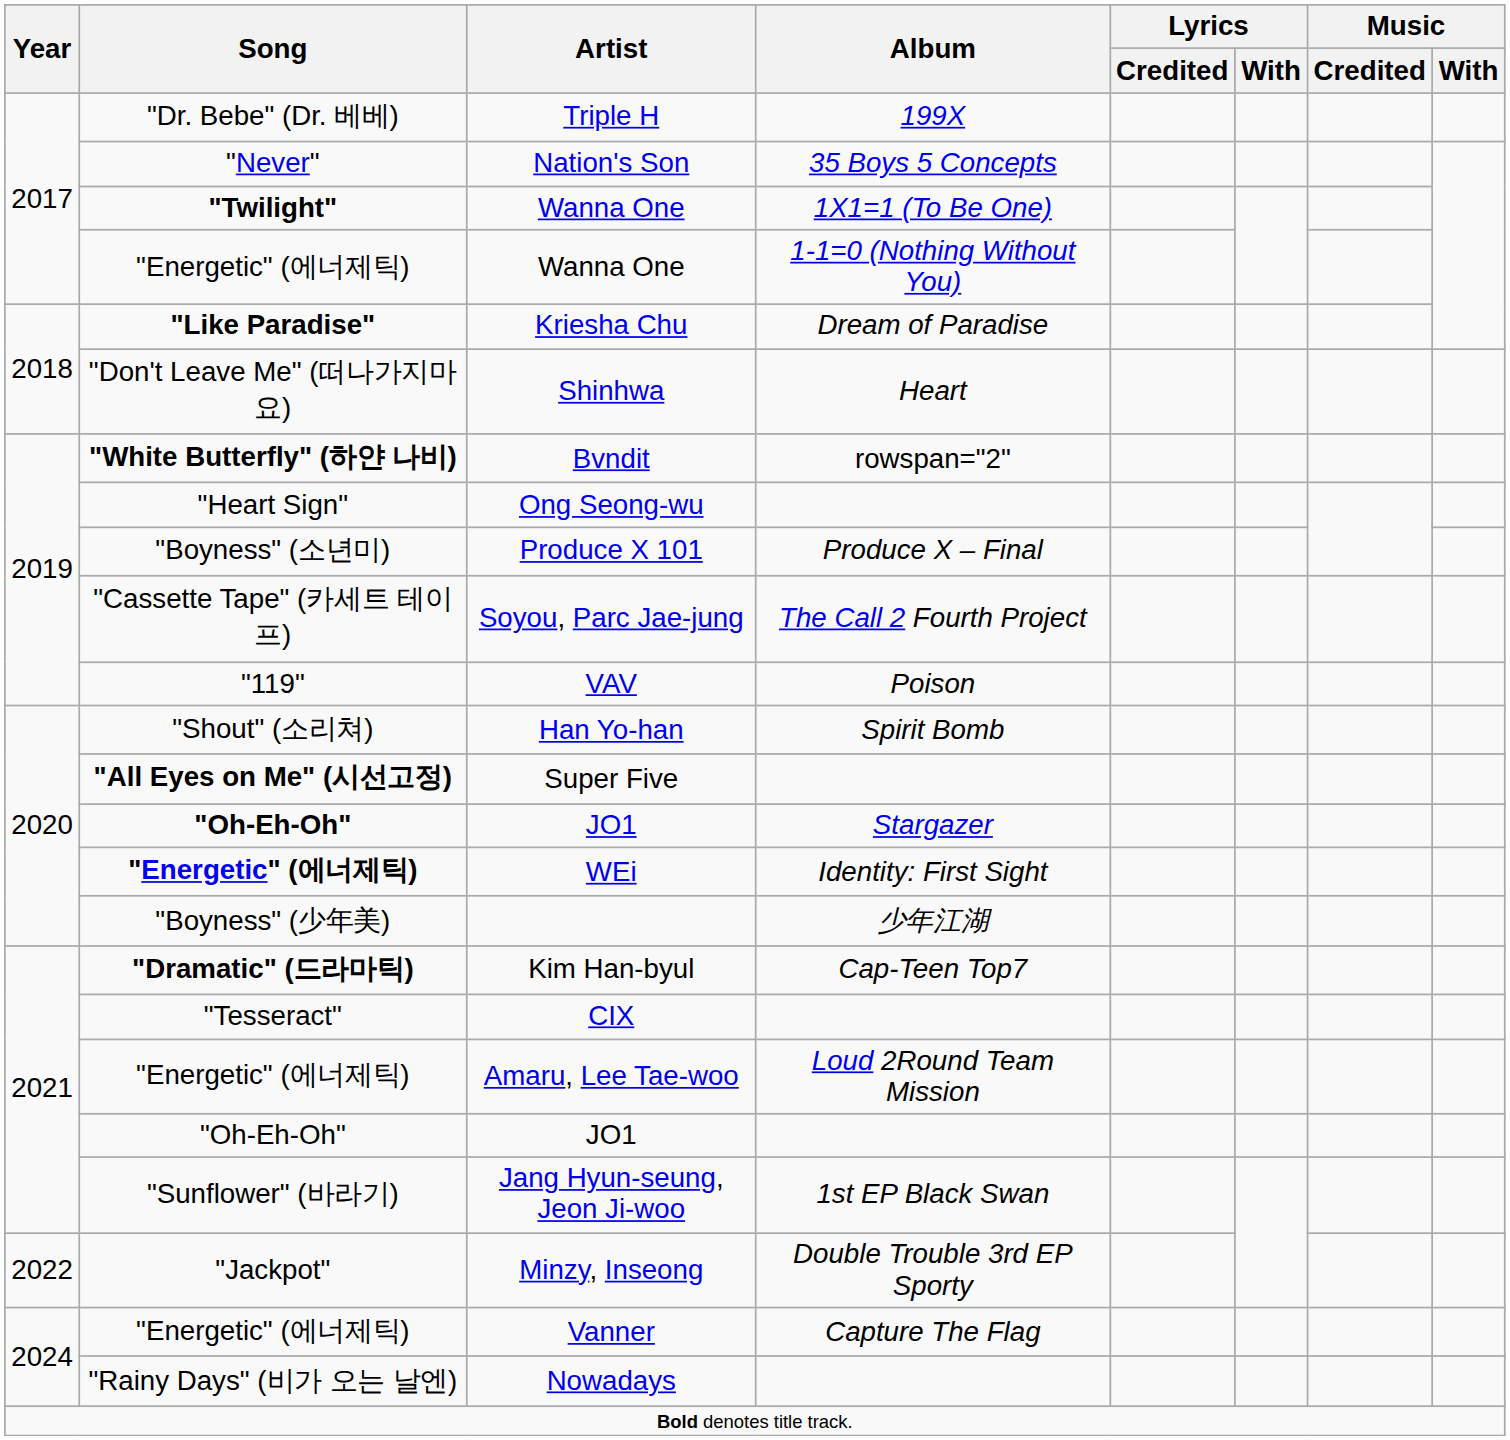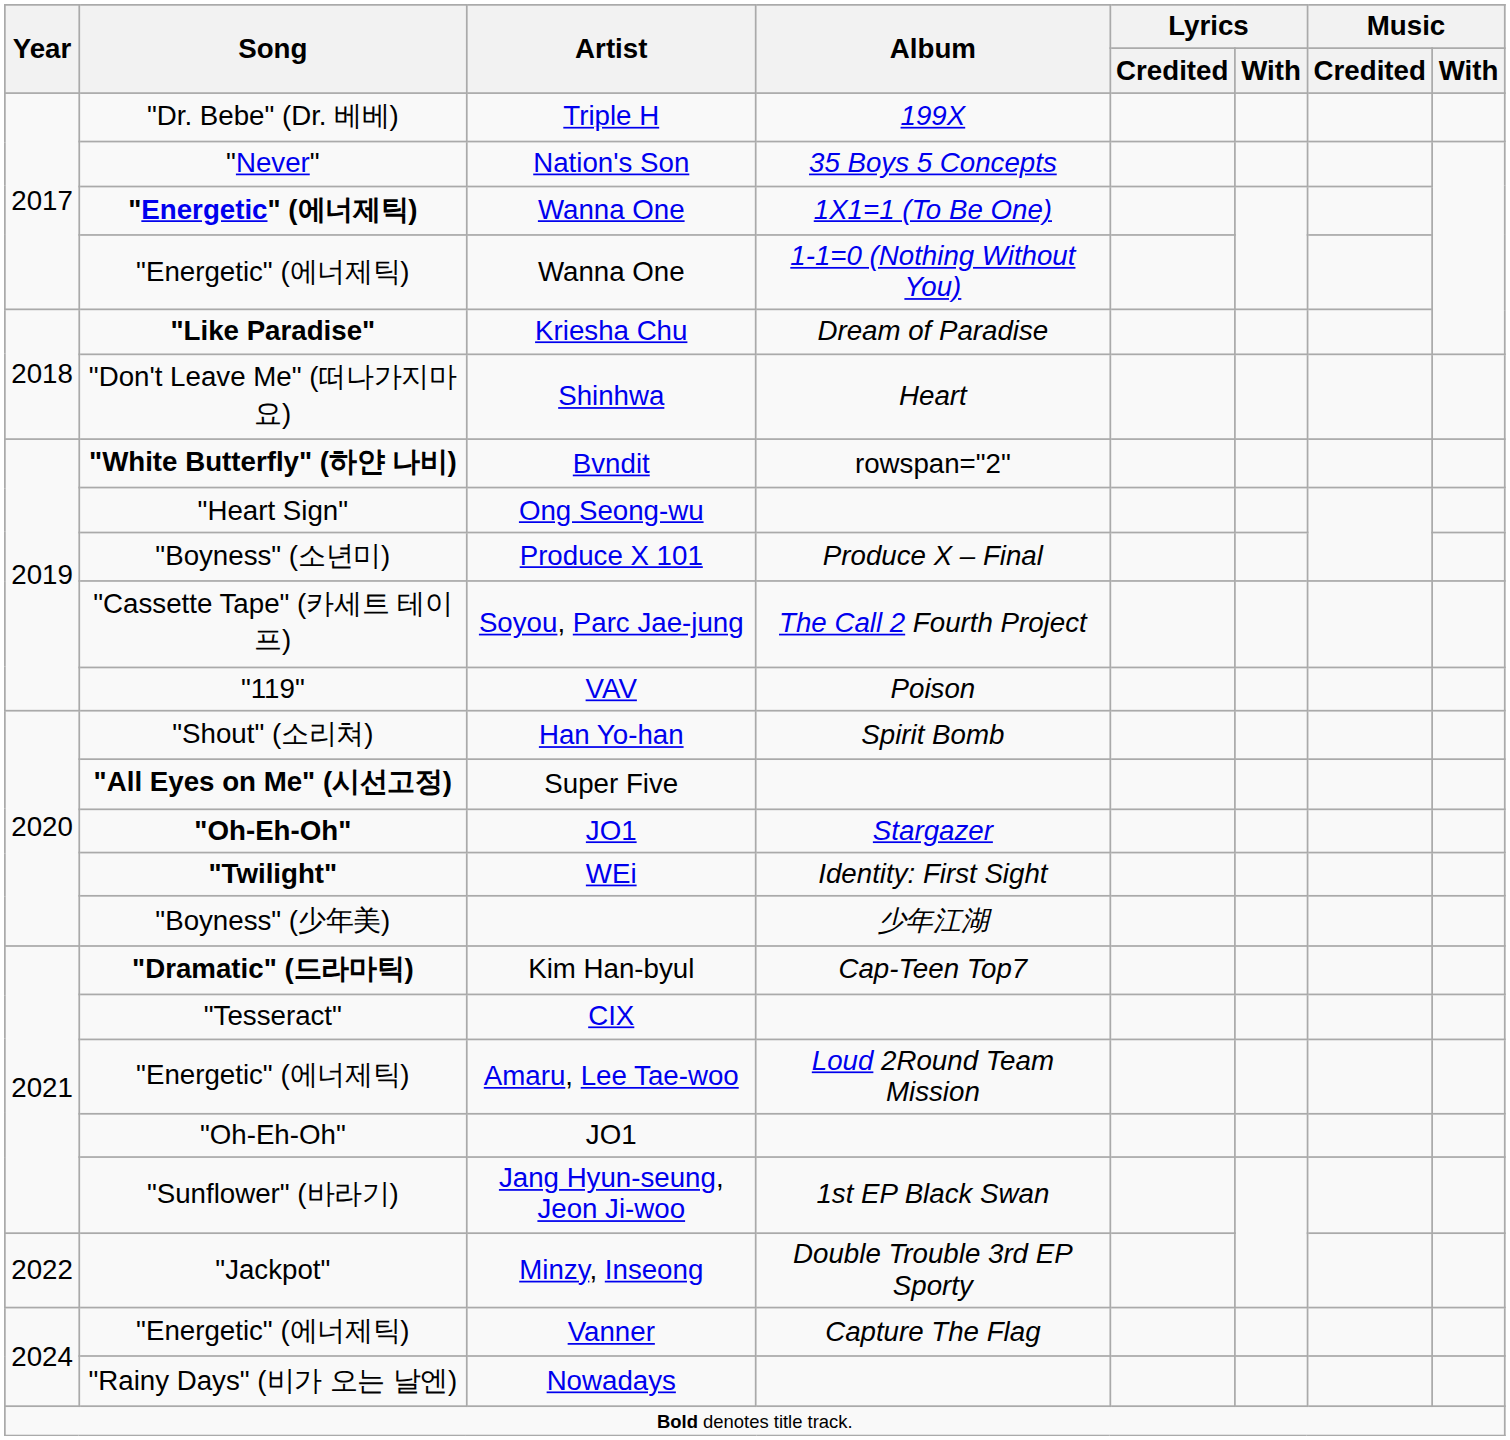(273, 207) "Twilight" -> (273, 208) "Energetic" (에너제틱)
(273, 870) "Energetic" (에너제틱) -> (273, 874) "Twilight"
